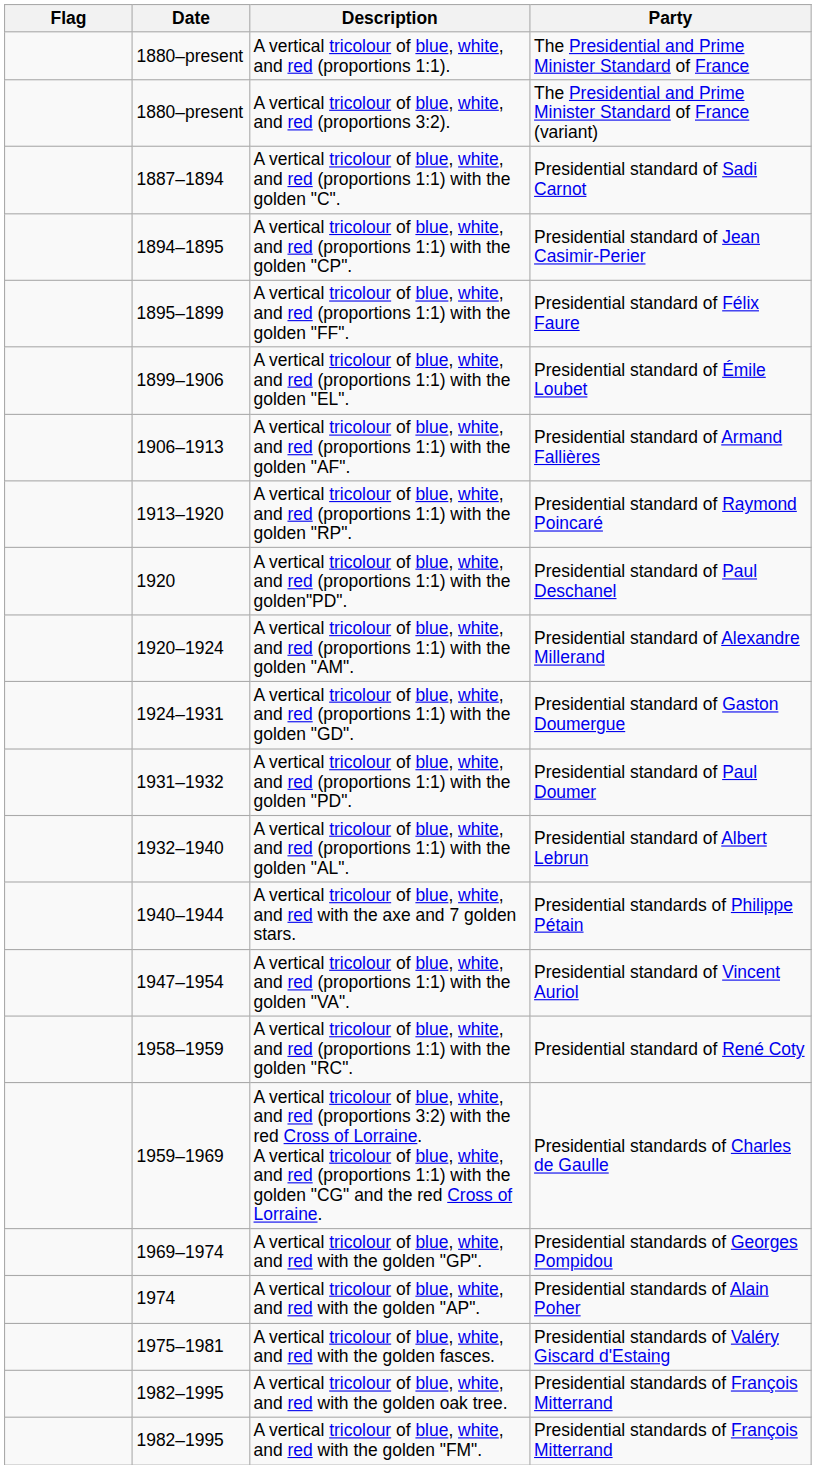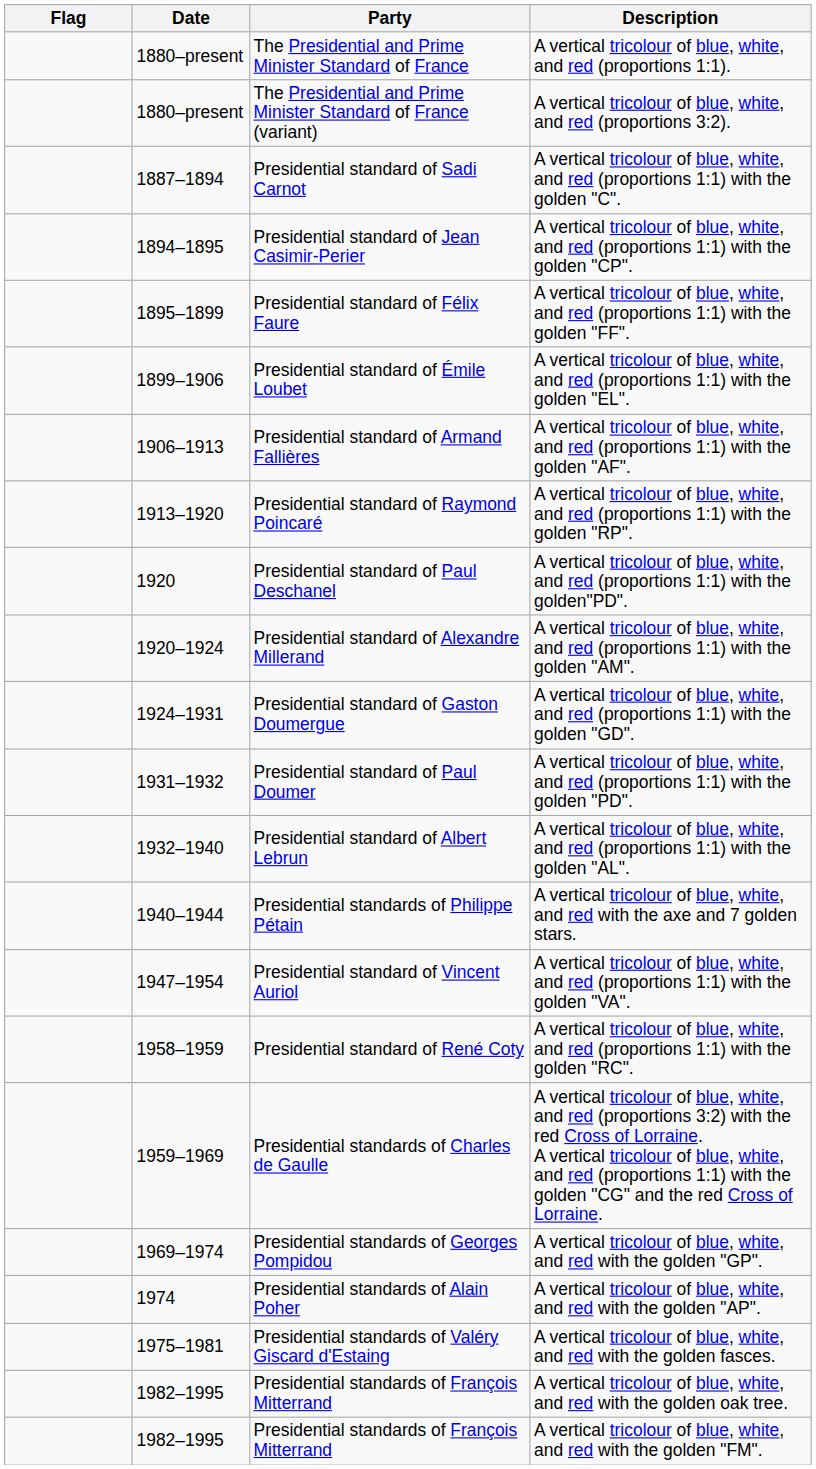columns swapped: (670, 18) <-> (390, 18)
